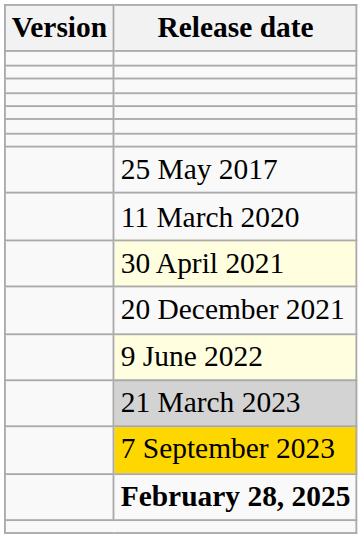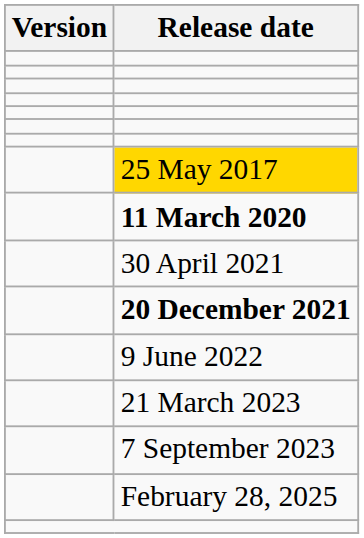(199, 169) no background -> (199, 169) gold background
(210, 216) normal -> (214, 216) bold
(202, 262) lightyellow background -> (202, 262) no background
(233, 309) normal -> (236, 309) bold
(192, 356) lightyellow background -> (192, 356) no background
(211, 402) lightgrey background -> (211, 402) no background
(228, 449) gold background -> (228, 449) no background
(236, 496) bold -> (229, 496) normal
